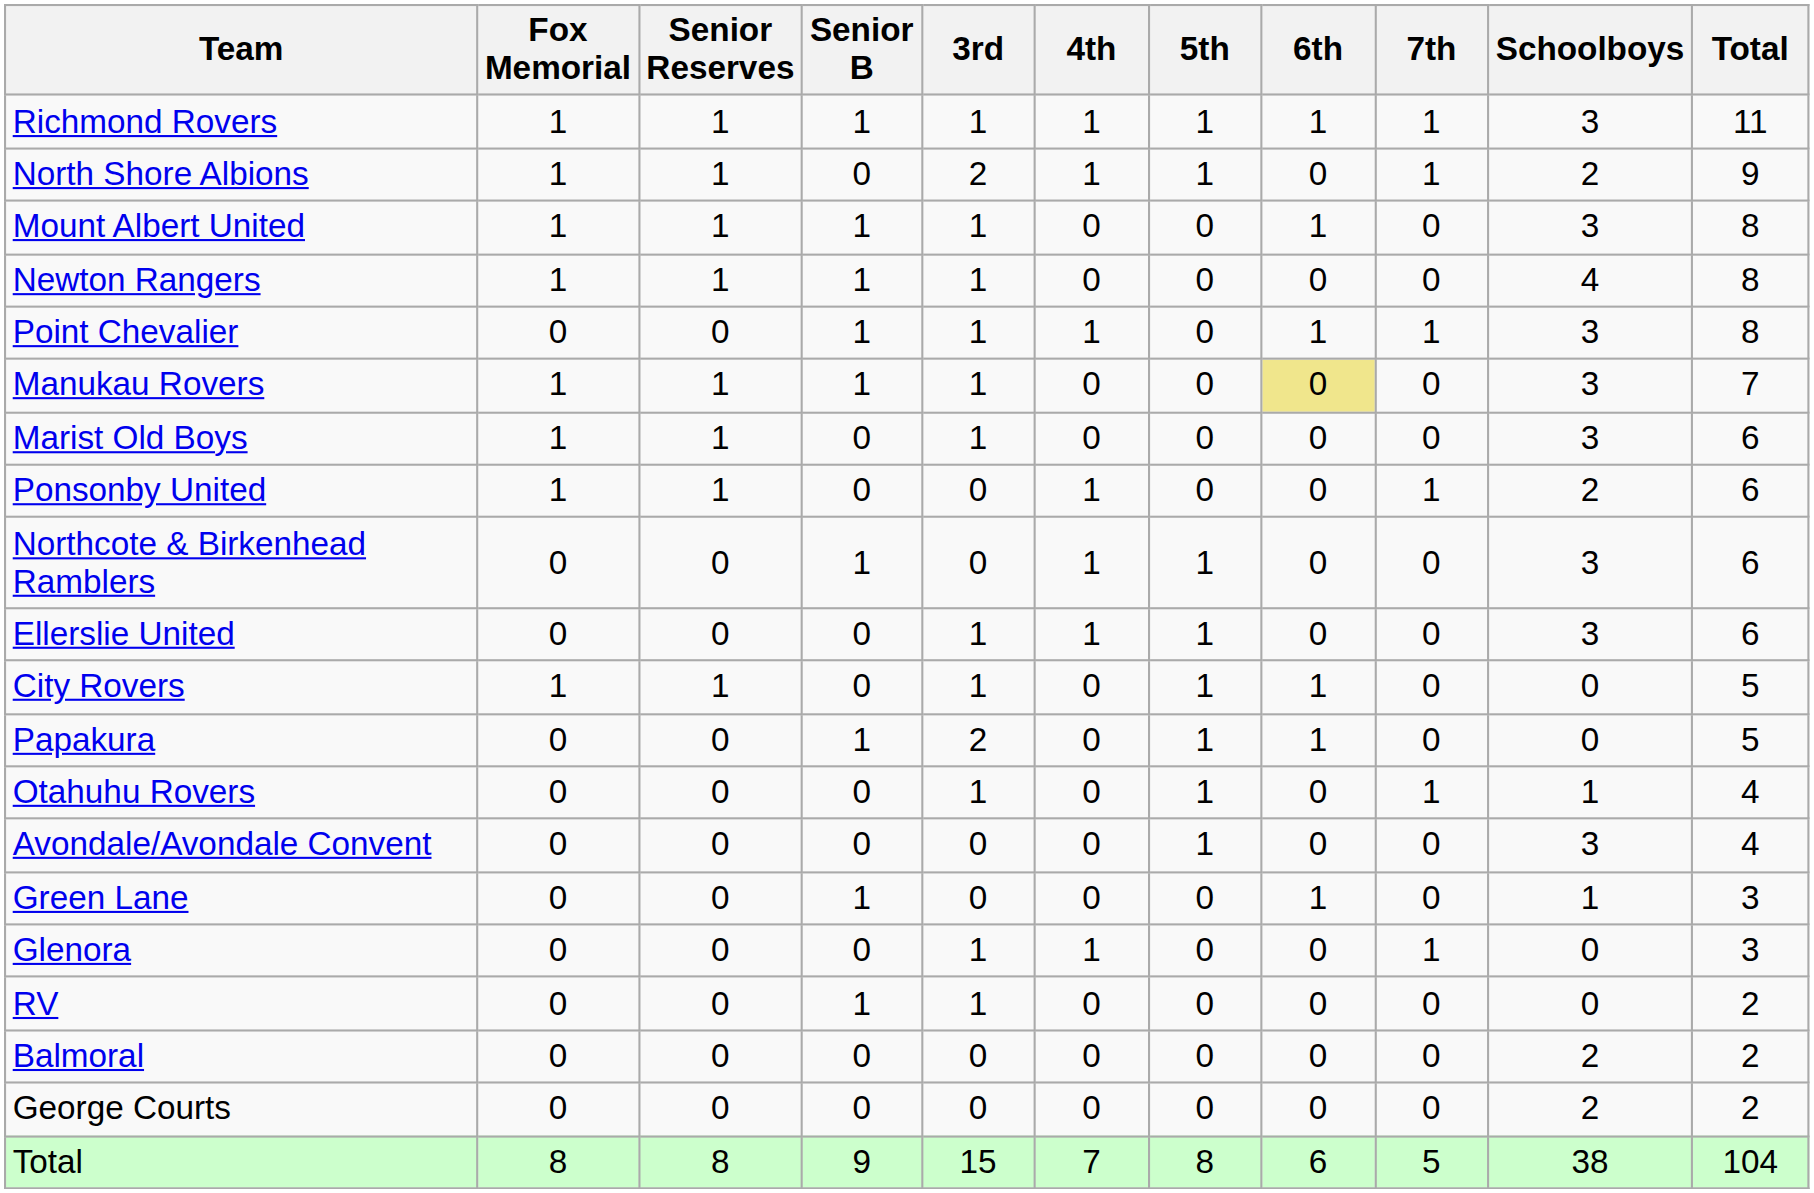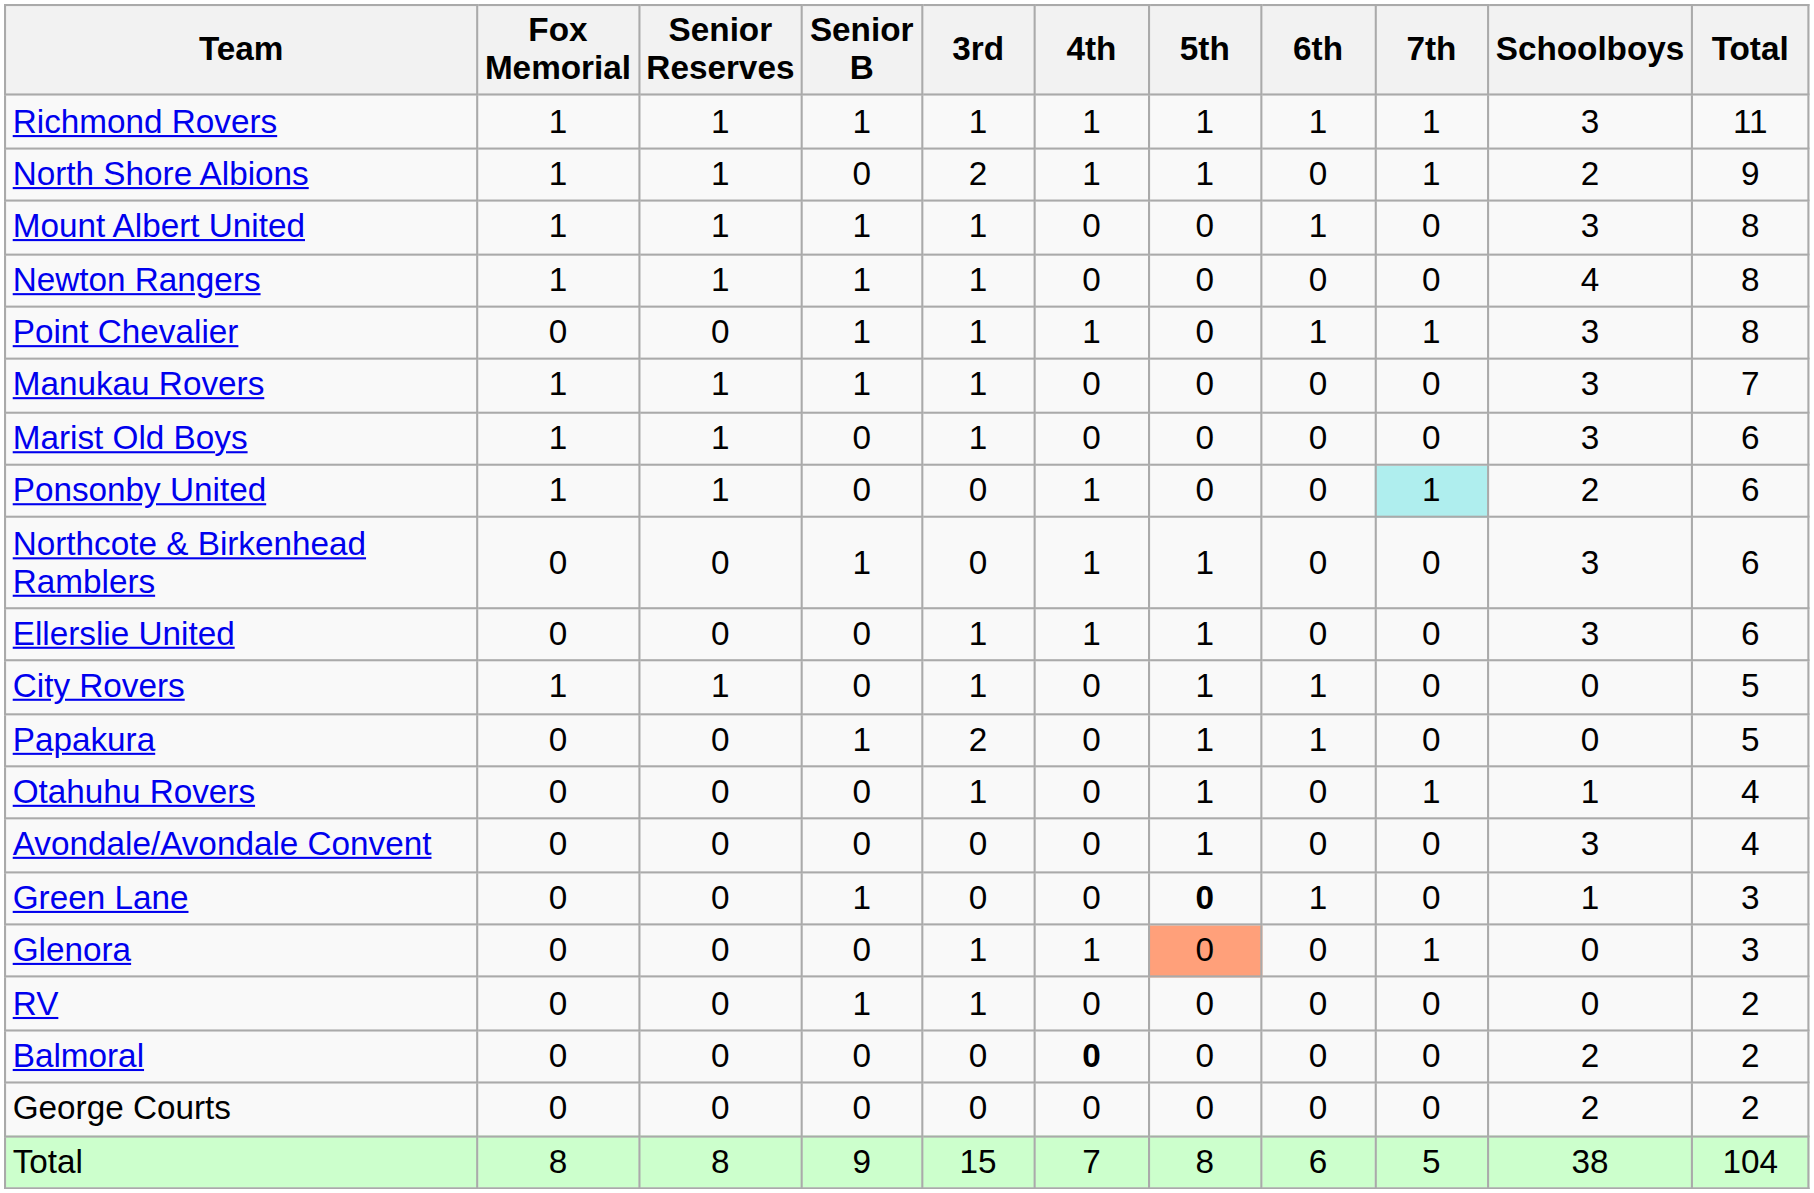(1318, 385) khaki background -> (1318, 385) no background
(1431, 490) no background -> (1431, 490) paleturquoise background
(1205, 897) normal -> (1205, 897) bold
(1205, 950) no background -> (1205, 950) lightsalmon background
(1091, 1055) normal -> (1091, 1055) bold
